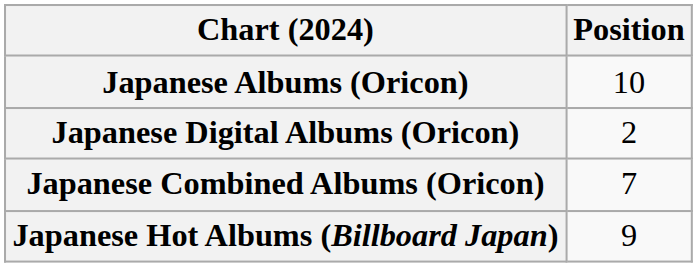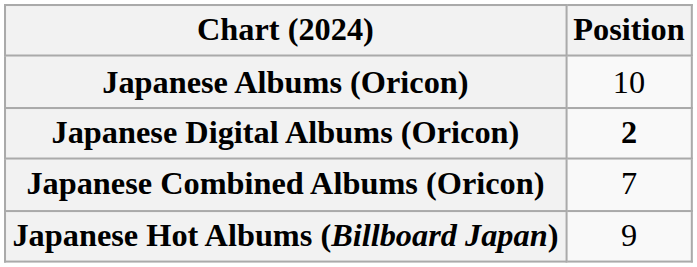(629, 132) normal -> (629, 132) bold
